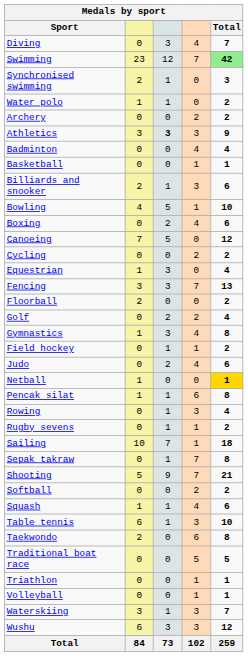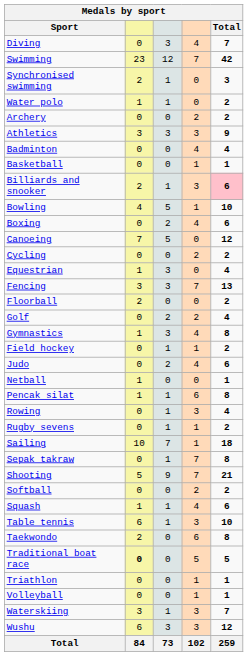(227, 59) lightgreen background -> (227, 59) no background
(168, 133) bold -> (168, 133) normal
(227, 186) no background -> (227, 186) pink background
(227, 380) gold background -> (227, 380) no background
(139, 559) normal -> (139, 559) bold
